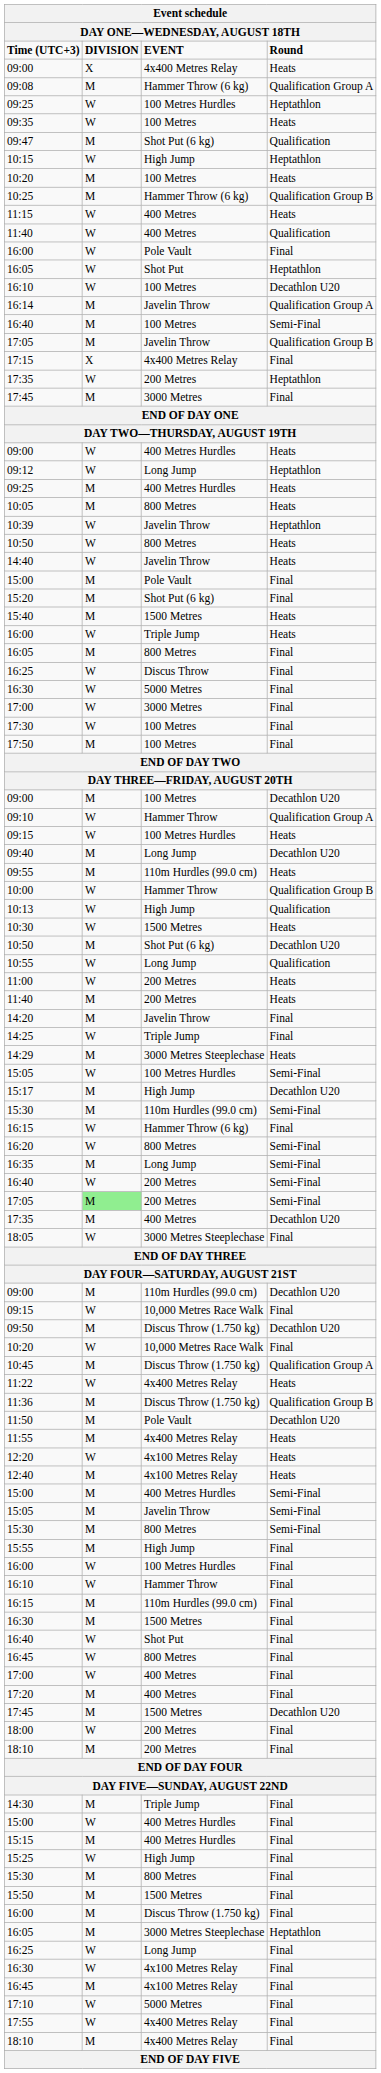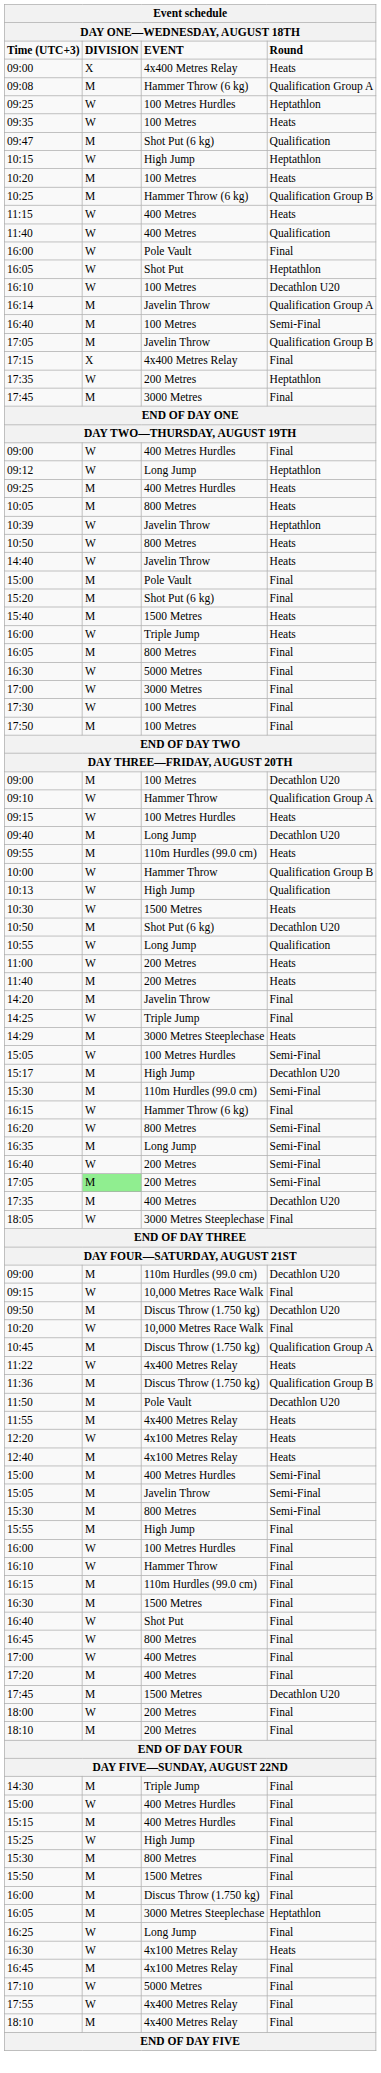(283, 452) Heats -> (281, 452) Final
- row: (20, 671)
(281, 1968) Final -> (283, 1950) Heats
